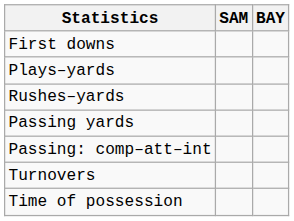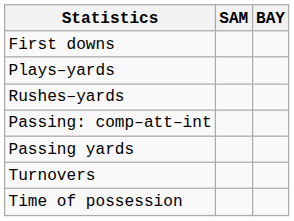rows swapped: (71, 123) <-> (110, 149)
